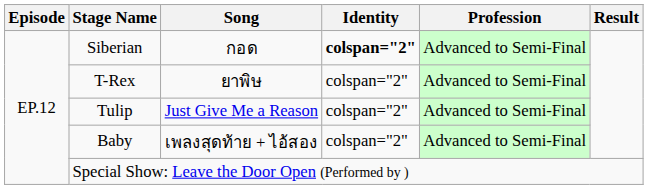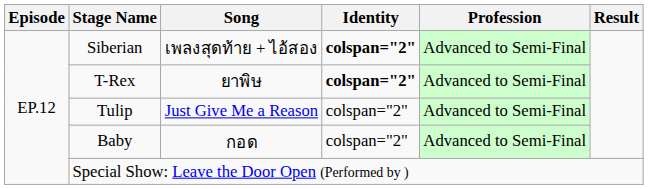(241, 48) กอด -> (241, 48) เพลงสุดท้าย + ไอ้สอง
(367, 81) normal -> (371, 81) bold
(241, 141) เพลงสุดท้าย + ไอ้สอง -> (241, 141) กอด
